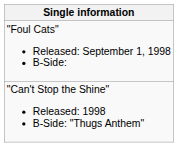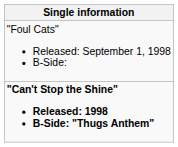(89, 107) normal -> (89, 107) bold
